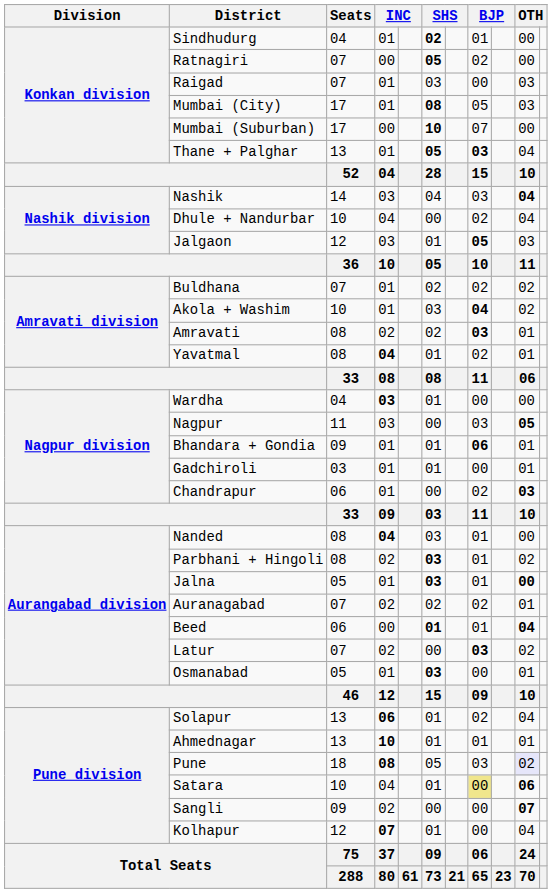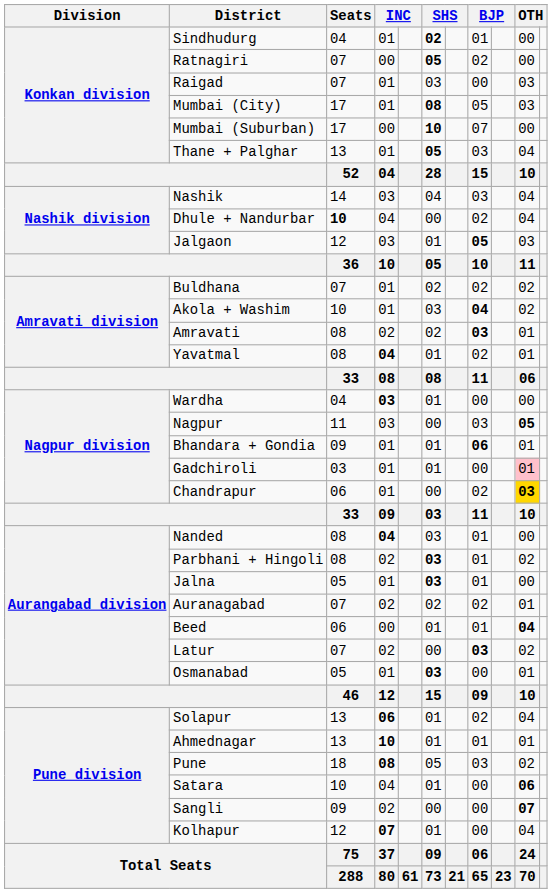(480, 152) bold -> (480, 152) normal
(527, 197) bold -> (527, 197) normal
(338, 220) normal -> (338, 220) bold
(527, 469) no background -> (527, 469) pink background
(527, 492) no background -> (527, 492) gold background
(527, 583) bold -> (527, 583) normal
(433, 628) bold -> (433, 628) normal
(527, 764) lavender background -> (527, 764) no background
(480, 787) khaki background -> (480, 787) no background
